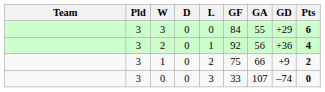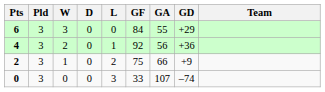columns swapped: (65, 12) <-> (308, 12)
